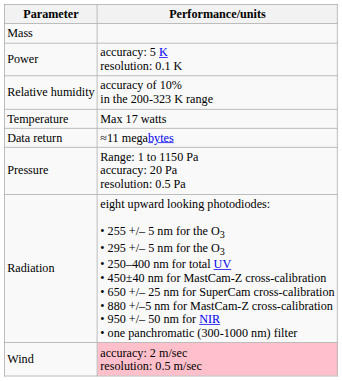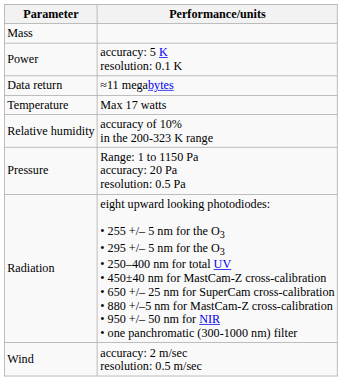rows swapped: (35, 137) <-> (51, 92)
(151, 359) pink background -> (151, 359) no background
